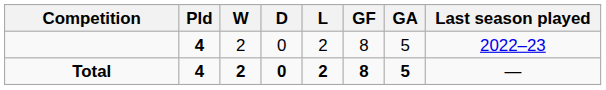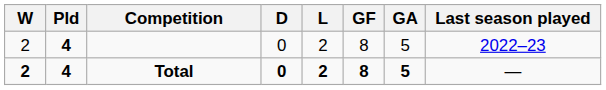columns swapped: (92, 18) <-> (241, 18)
